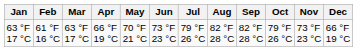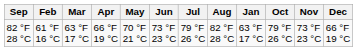columns swapped: (19, 12) <-> (251, 12)
